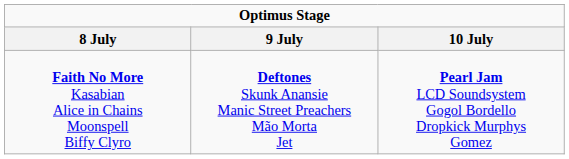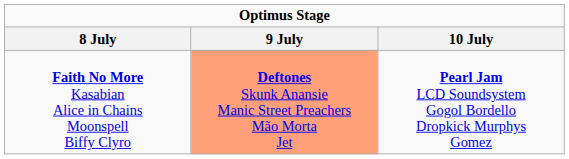(284, 110) no background -> (284, 110) lightsalmon background
